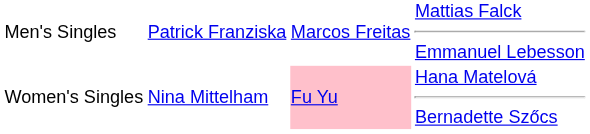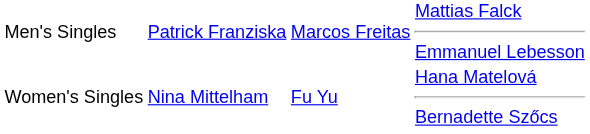(314, 97) pink background -> (314, 97) no background
